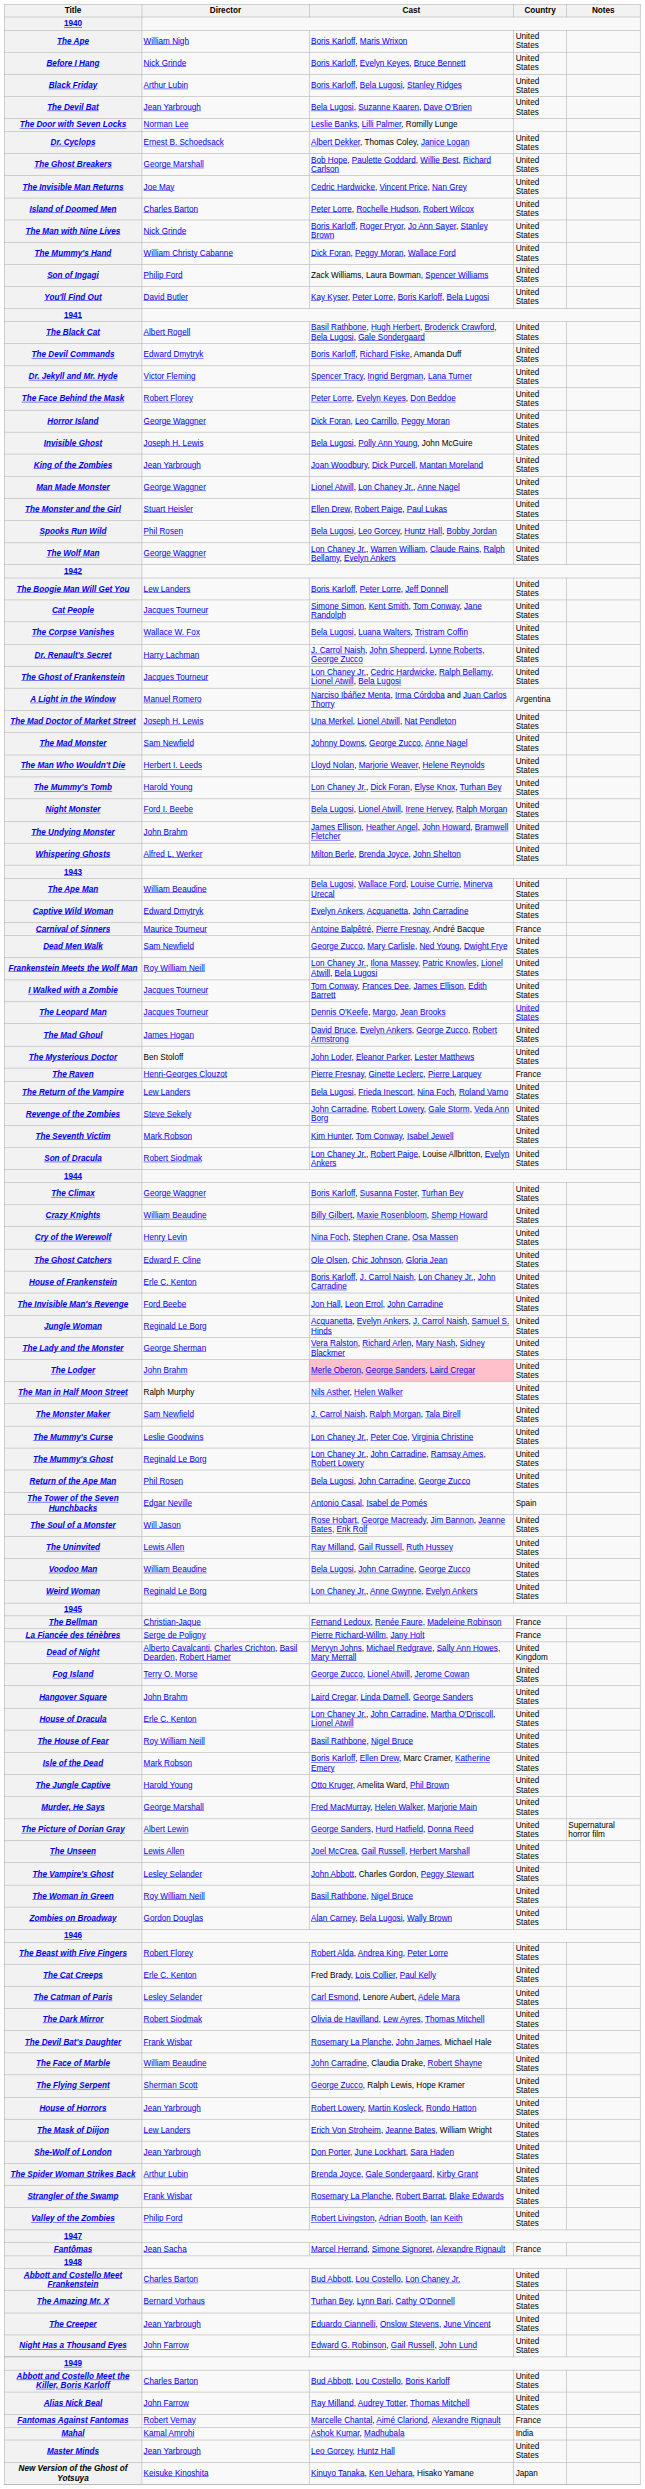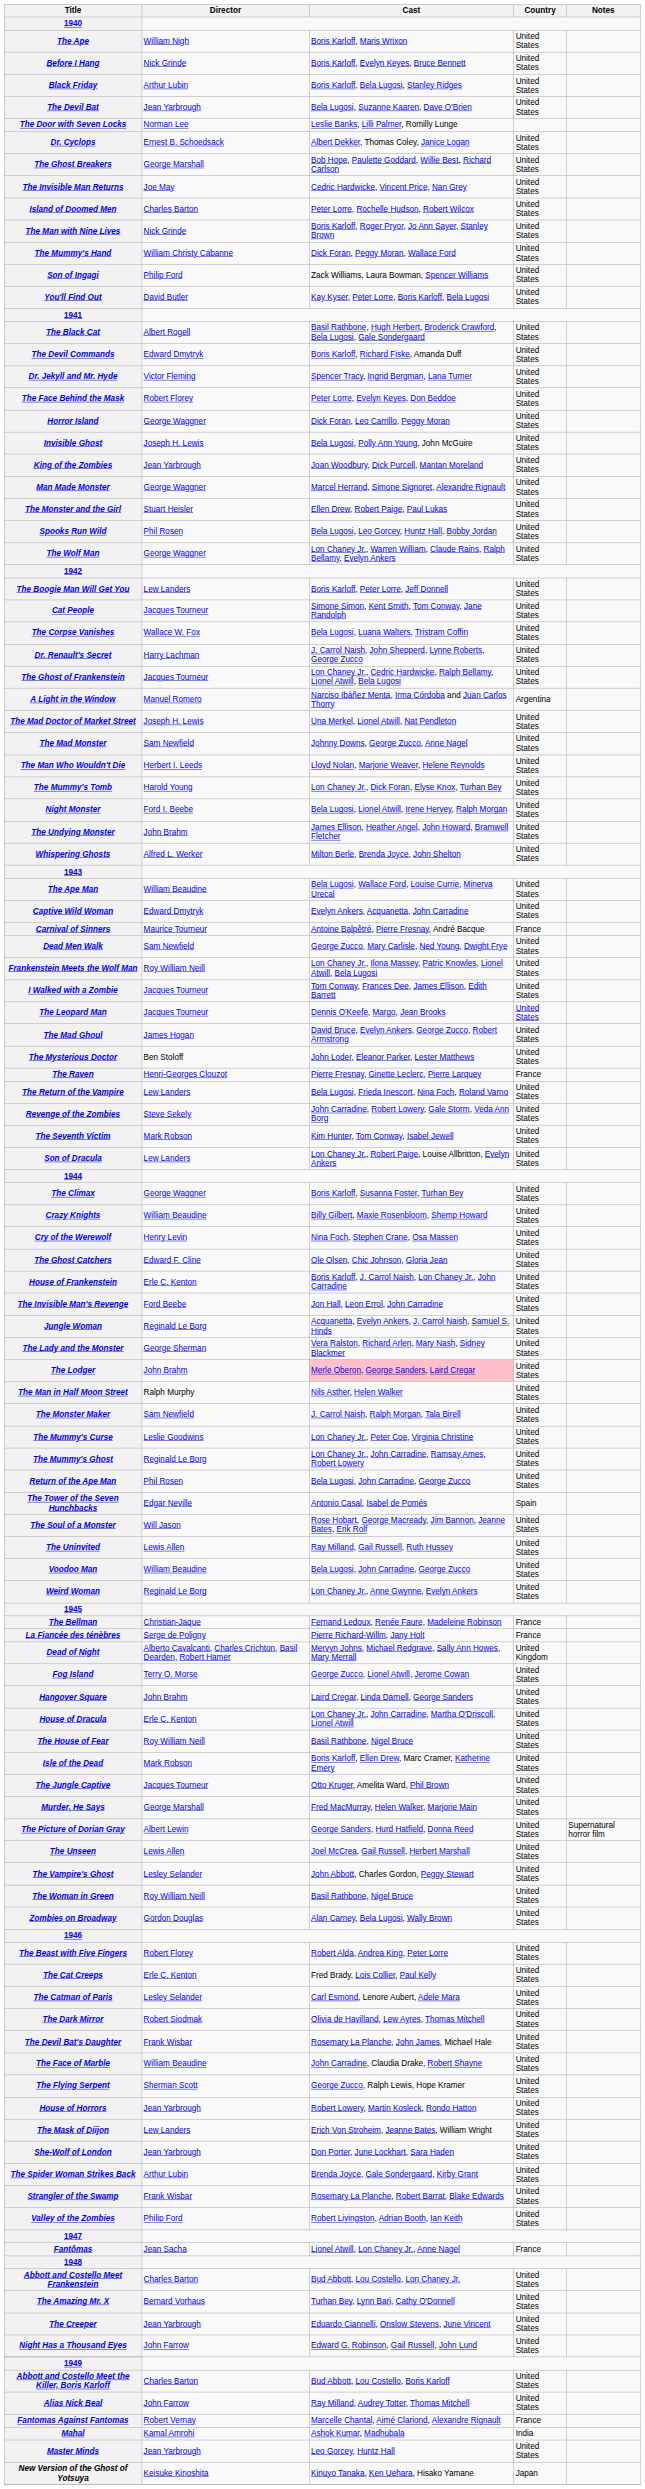(385, 487) Lionel Atwill, Lon Chaney Jr., Anne Nagel -> (408, 487) Marcel Herrand, Simone Signoret, Alexandre Rignault
(173, 1158) Robert Siodmak -> (167, 1158) Lew Landers
(168, 1785) Harold Young -> (176, 1785) Jacques Tourneur
(408, 2249) Marcel Herrand, Simone Signoret, Alexandre Rignault -> (385, 2249) Lionel Atwill, Lon Chaney Jr., Anne Nagel
